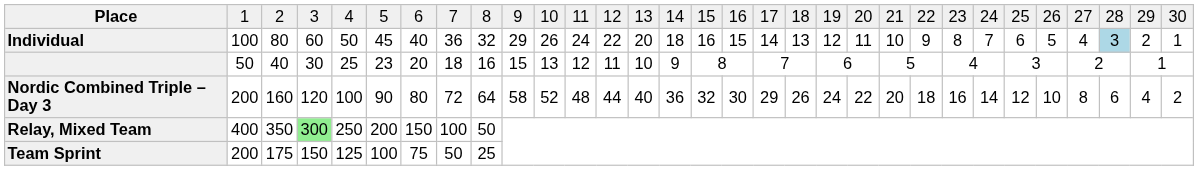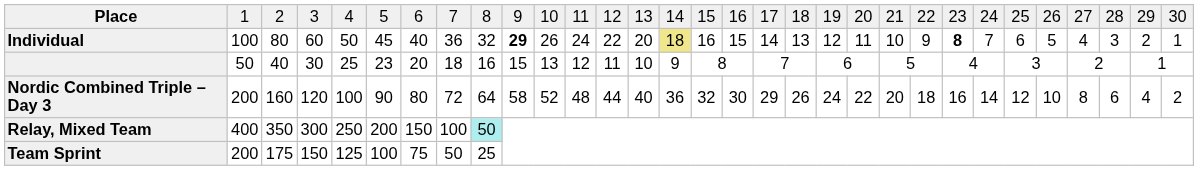(518, 40) normal -> (518, 40) bold
(675, 40) no background -> (675, 40) khaki background
(958, 40) normal -> (958, 40) bold
(1115, 40) lightblue background -> (1115, 40) no background
(314, 129) lightgreen background -> (314, 129) no background
(487, 129) no background -> (487, 129) paleturquoise background
